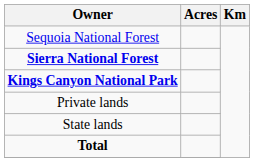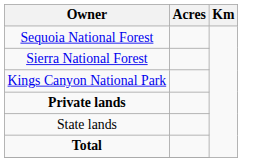(93, 59) bold -> (87, 59) normal
(93, 80) bold -> (87, 80) normal
(93, 102) normal -> (87, 102) bold
